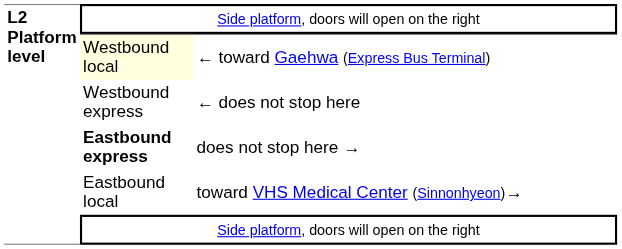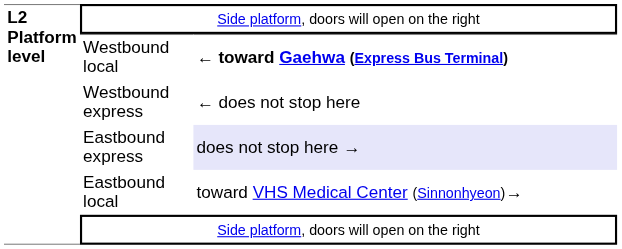(126, 57) lightyellow background -> (126, 57) no background
(343, 57) normal -> (352, 57) bold
(127, 147) bold -> (124, 147) normal
(278, 147) no background -> (278, 147) lavender background
